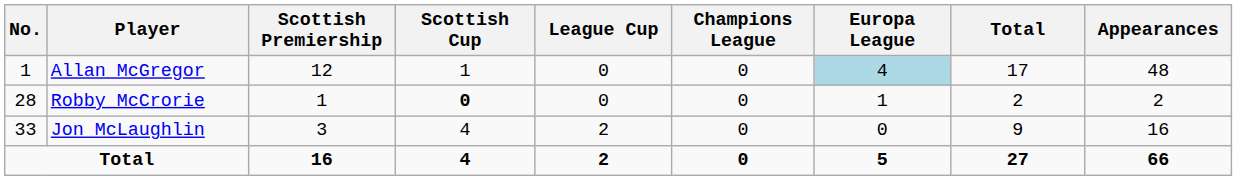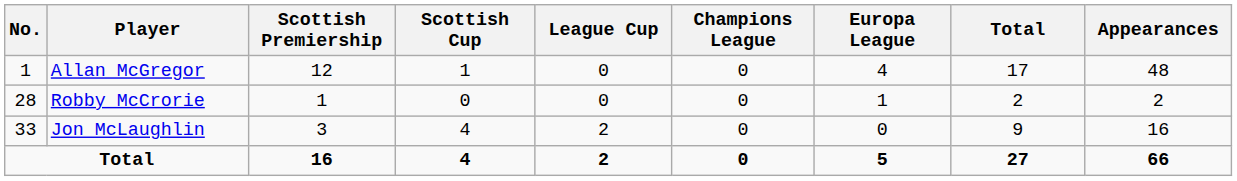(882, 71) lightblue background -> (882, 71) no background
(465, 101) bold -> (465, 101) normal
